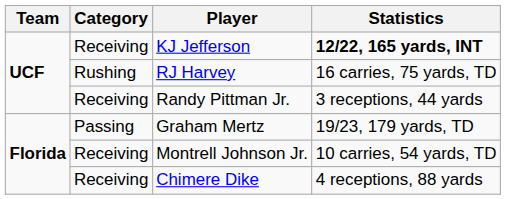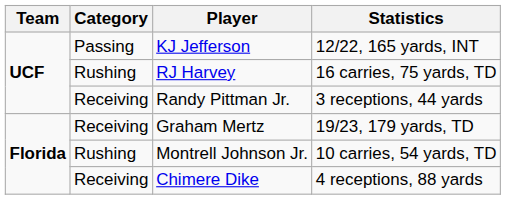(111, 45) Receiving -> (104, 45) Passing
(399, 45) bold -> (397, 45) normal
(104, 126) Passing -> (111, 126) Receiving
(111, 153) Receiving -> (105, 153) Rushing
